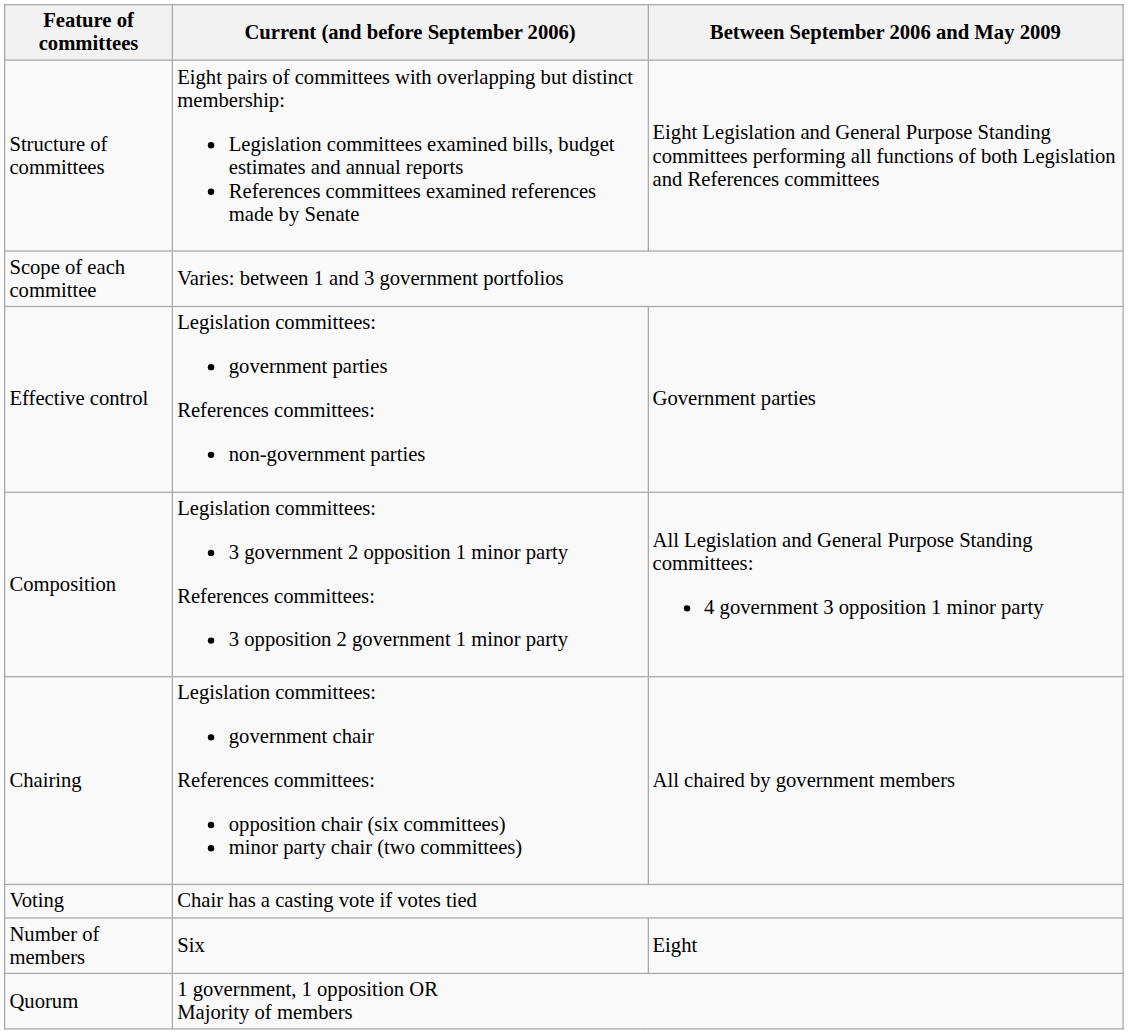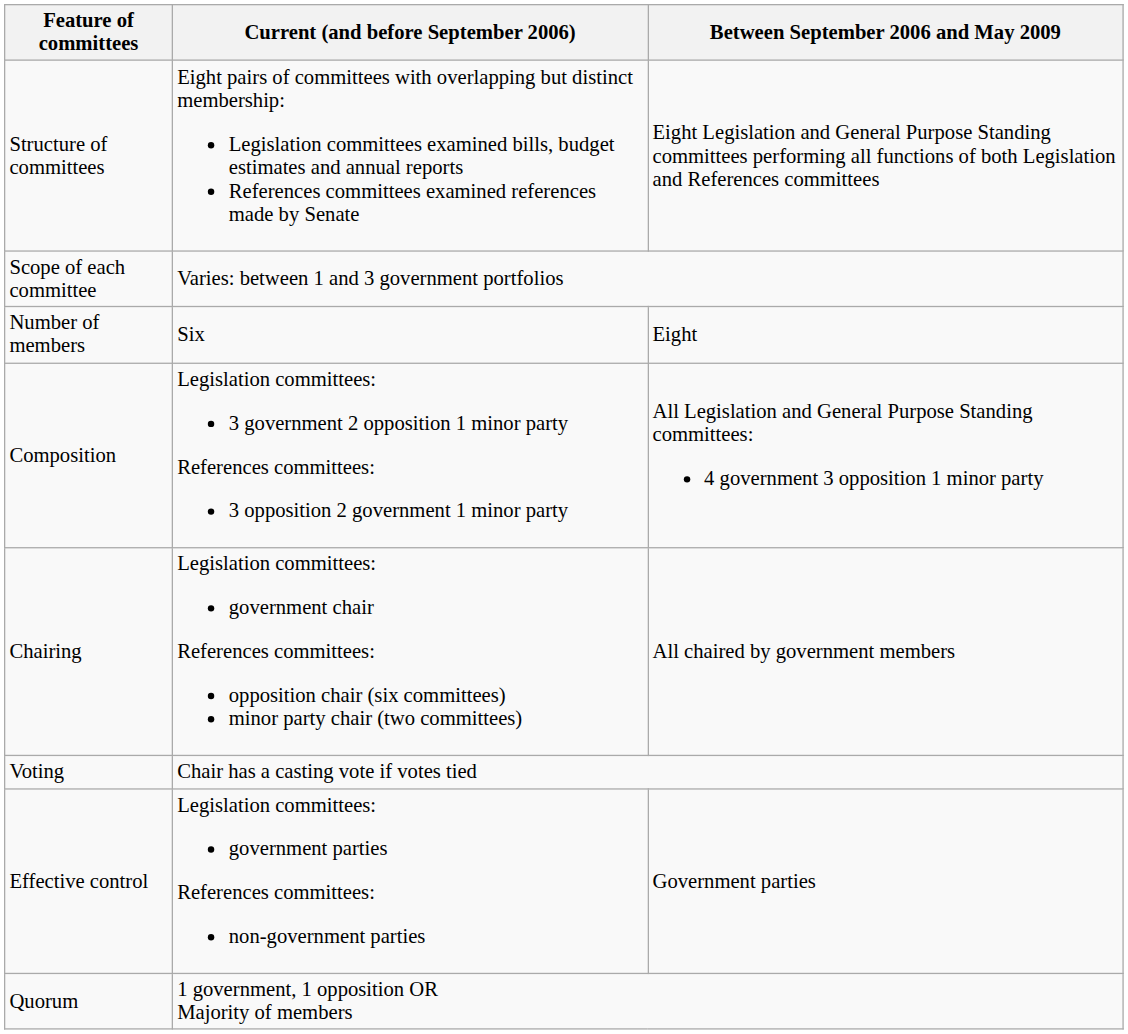rows swapped: (54, 945) <-> (79, 398)
